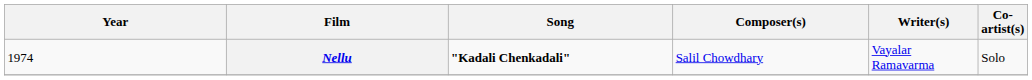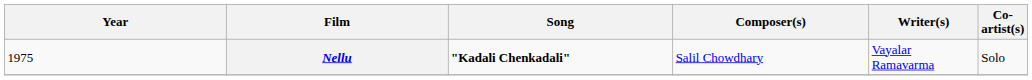(20, 57) 1974 -> (20, 57) 1975
